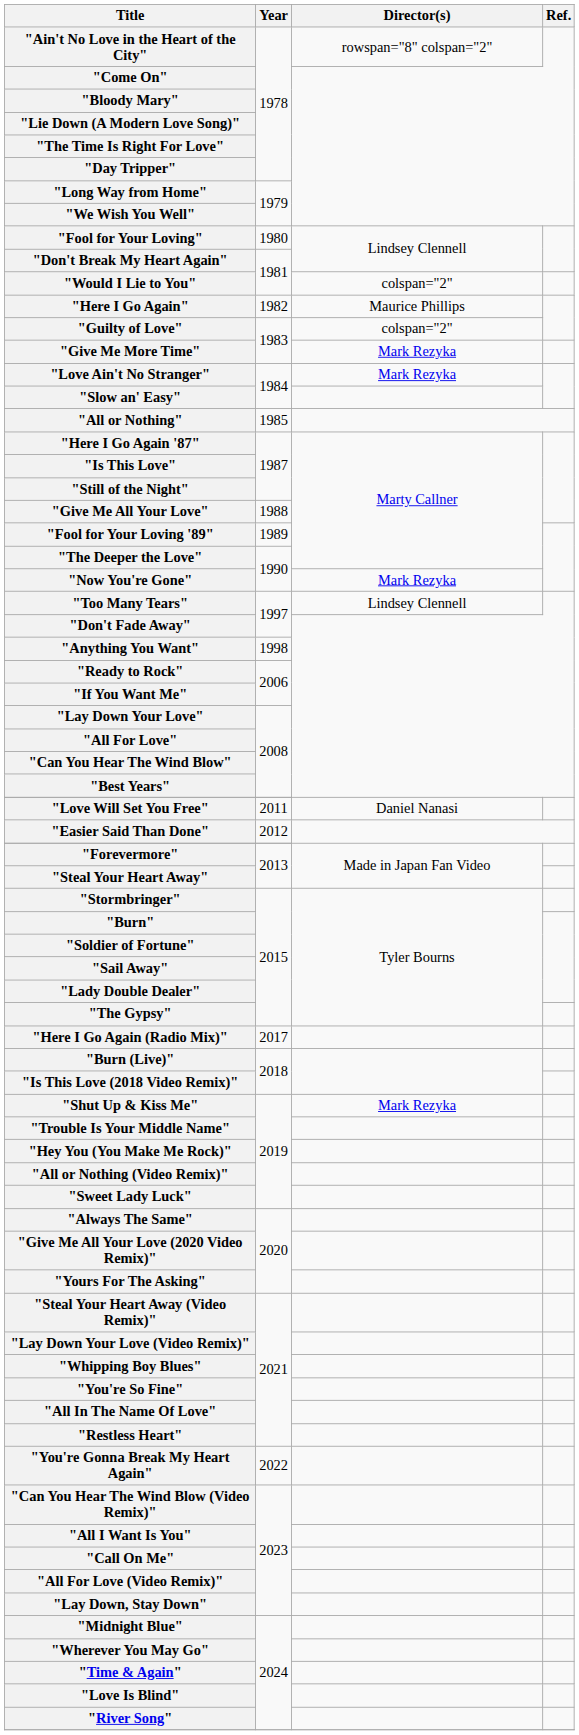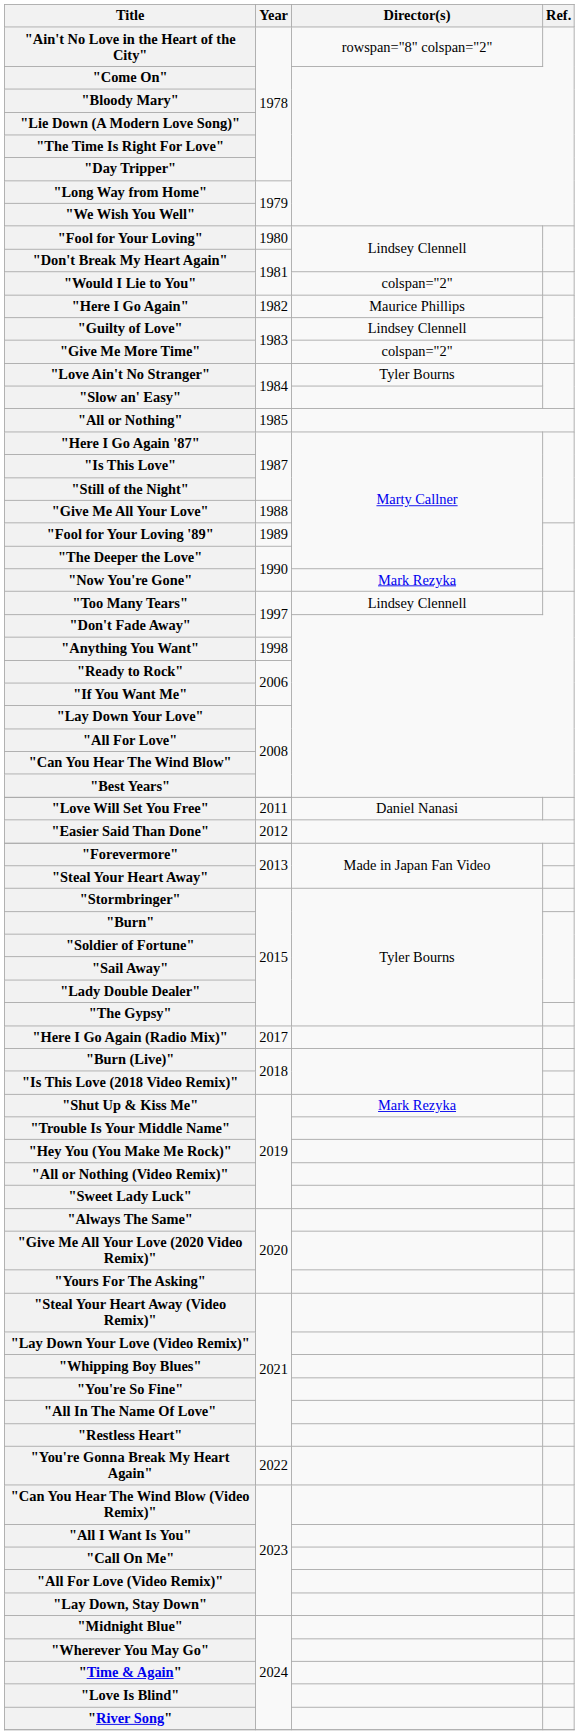(417, 329) colspan="2" -> (417, 329) Lindsey Clennell
(417, 351) Mark Rezyka -> (417, 351) colspan="2"
(417, 374) Mark Rezyka -> (417, 374) Tyler Bourns
